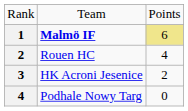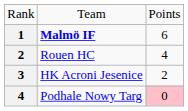(165, 34) khaki background -> (165, 34) no background
(165, 95) no background -> (165, 95) pink background
